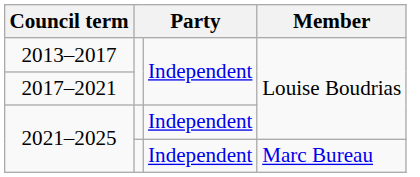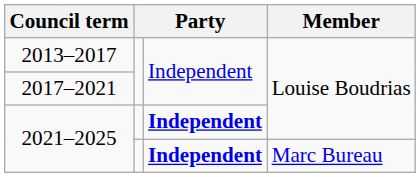(200, 121) normal -> (205, 121) bold
(200, 155) normal -> (205, 155) bold
